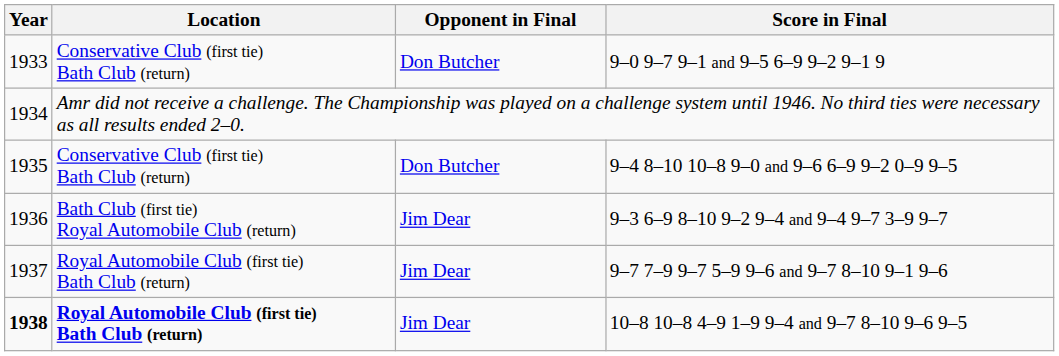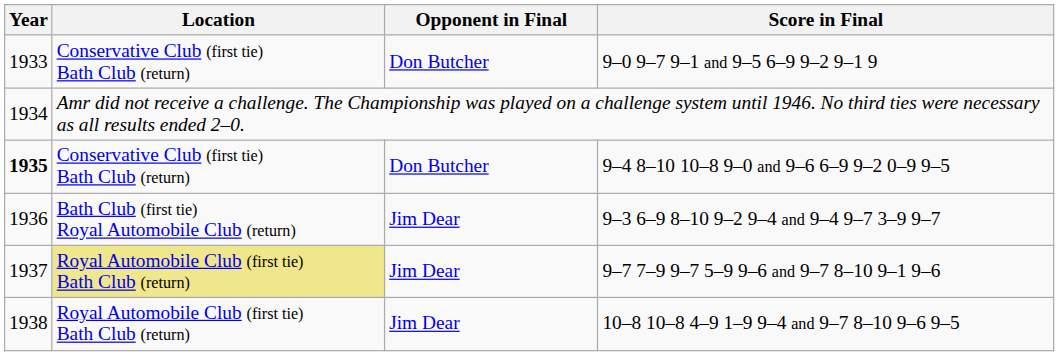(28, 166) normal -> (28, 166) bold
(180, 271) no background -> (180, 271) khaki background
(28, 323) bold -> (28, 323) normal
(187, 323) bold -> (180, 323) normal
